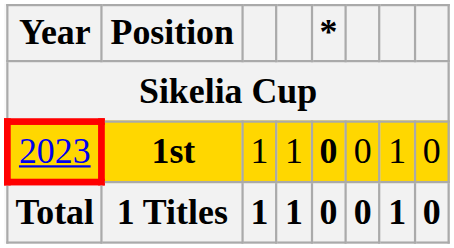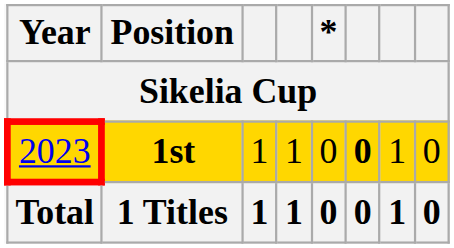(328, 151) bold -> (328, 151) normal
(363, 151) normal -> (363, 151) bold
